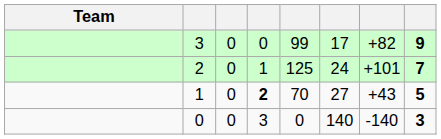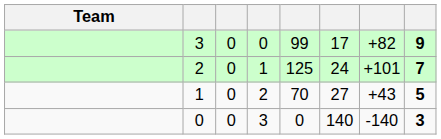(263, 95) bold -> (263, 95) normal
